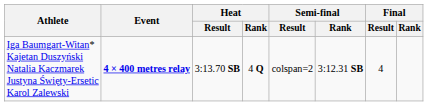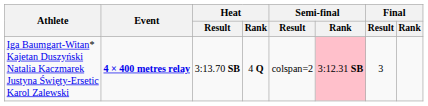(341, 69) no background -> (341, 69) pink background
(381, 69) 4 -> (381, 69) 3
